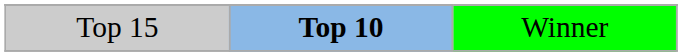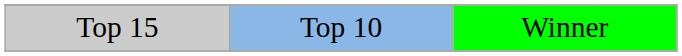(341, 27) bold -> (341, 27) normal
